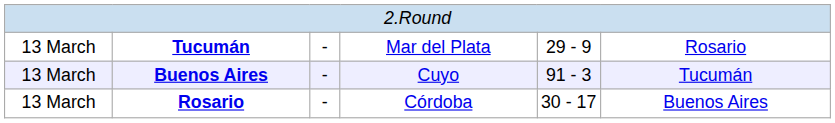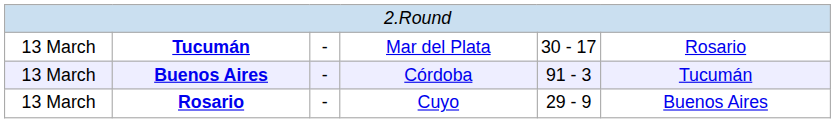(569, 46) 29 - 9 -> (569, 46) 30 - 17
(438, 74) Cuyo -> (438, 74) Córdoba
(438, 103) Córdoba -> (438, 103) Cuyo
(569, 103) 30 - 17 -> (569, 103) 29 - 9
